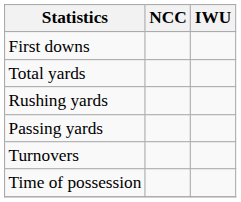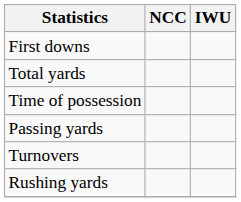rows swapped: (58, 100) <-> (75, 182)
